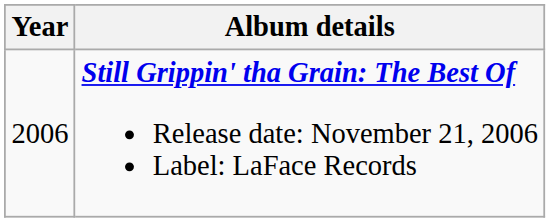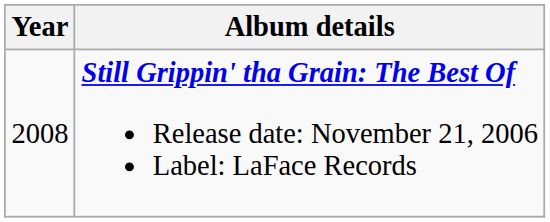(40, 132) 2006 -> (40, 132) 2008
